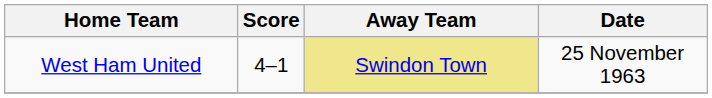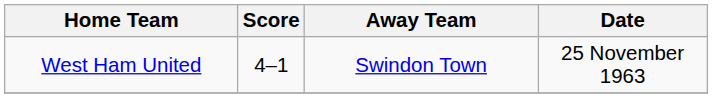(421, 64) khaki background -> (421, 64) no background
